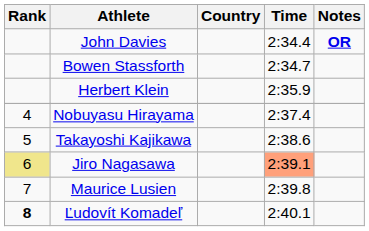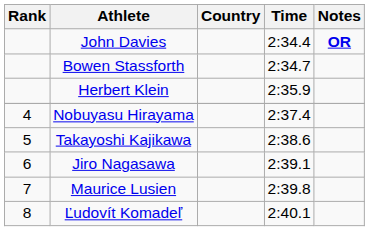(27, 164) khaki background -> (27, 164) no background
(289, 164) lightsalmon background -> (289, 164) no background
(27, 213) bold -> (27, 213) normal
